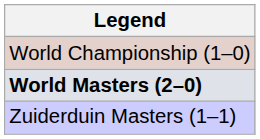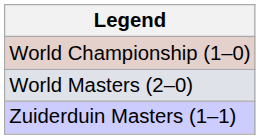(106, 85) bold -> (101, 85) normal
